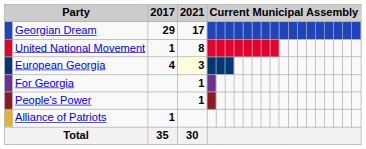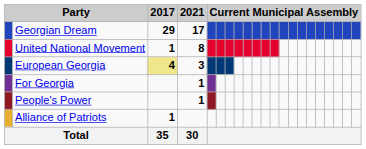(172, 65) no background -> (172, 65) khaki background
(201, 65) lightyellow background -> (201, 65) no background
